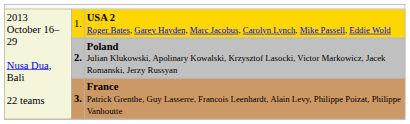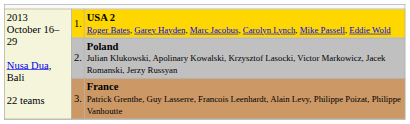(78, 58) bold -> (78, 58) normal
(78, 98) bold -> (78, 98) normal
